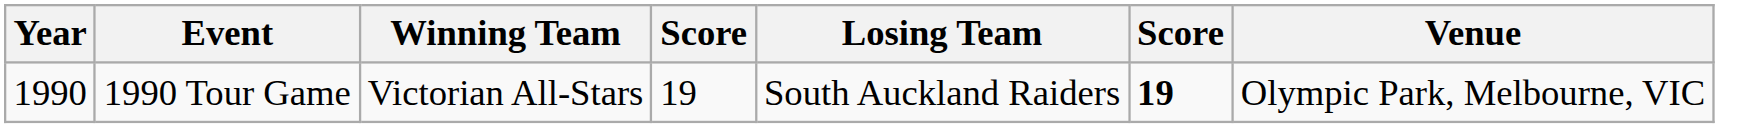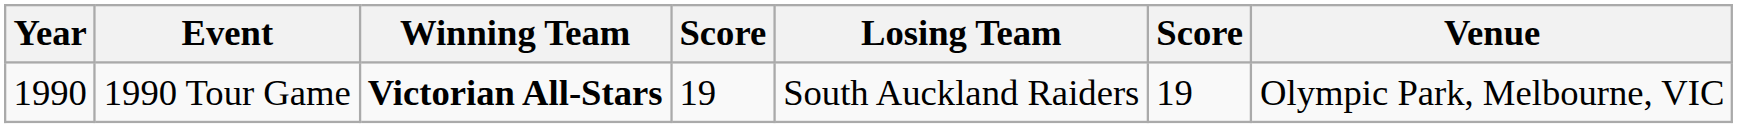(506, 91) normal -> (515, 91) bold
(1155, 91) bold -> (1175, 91) normal
